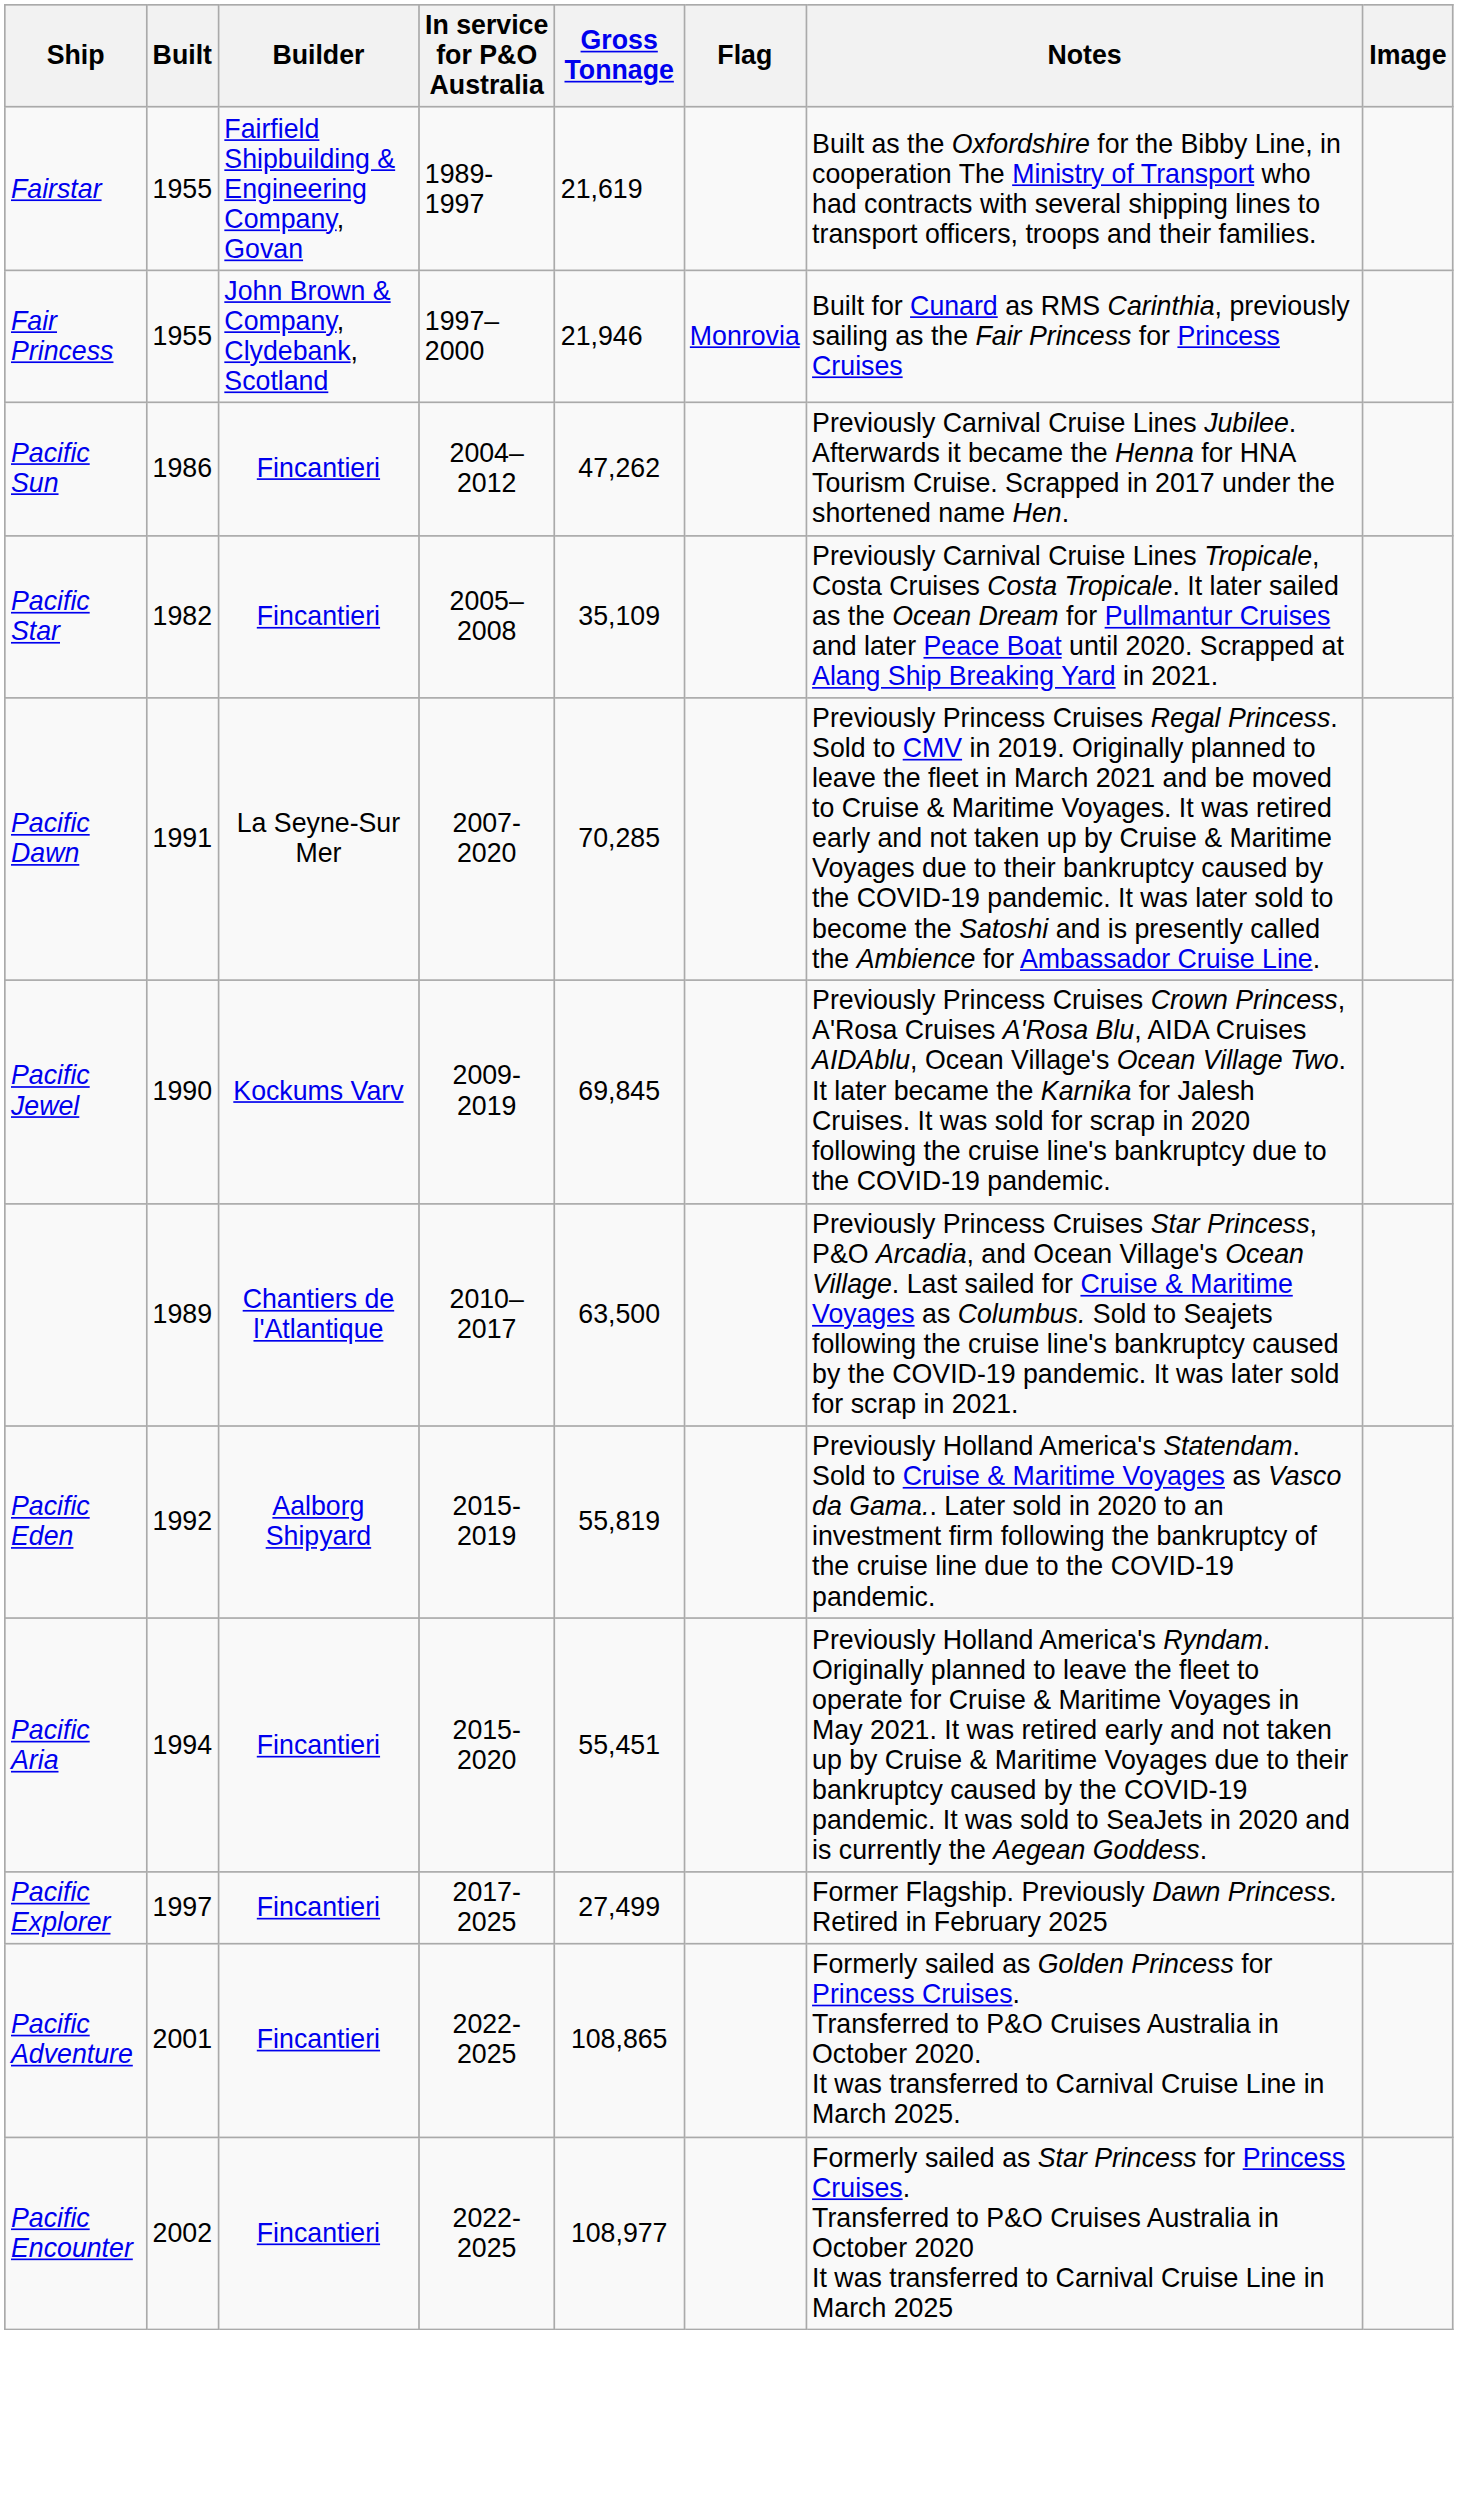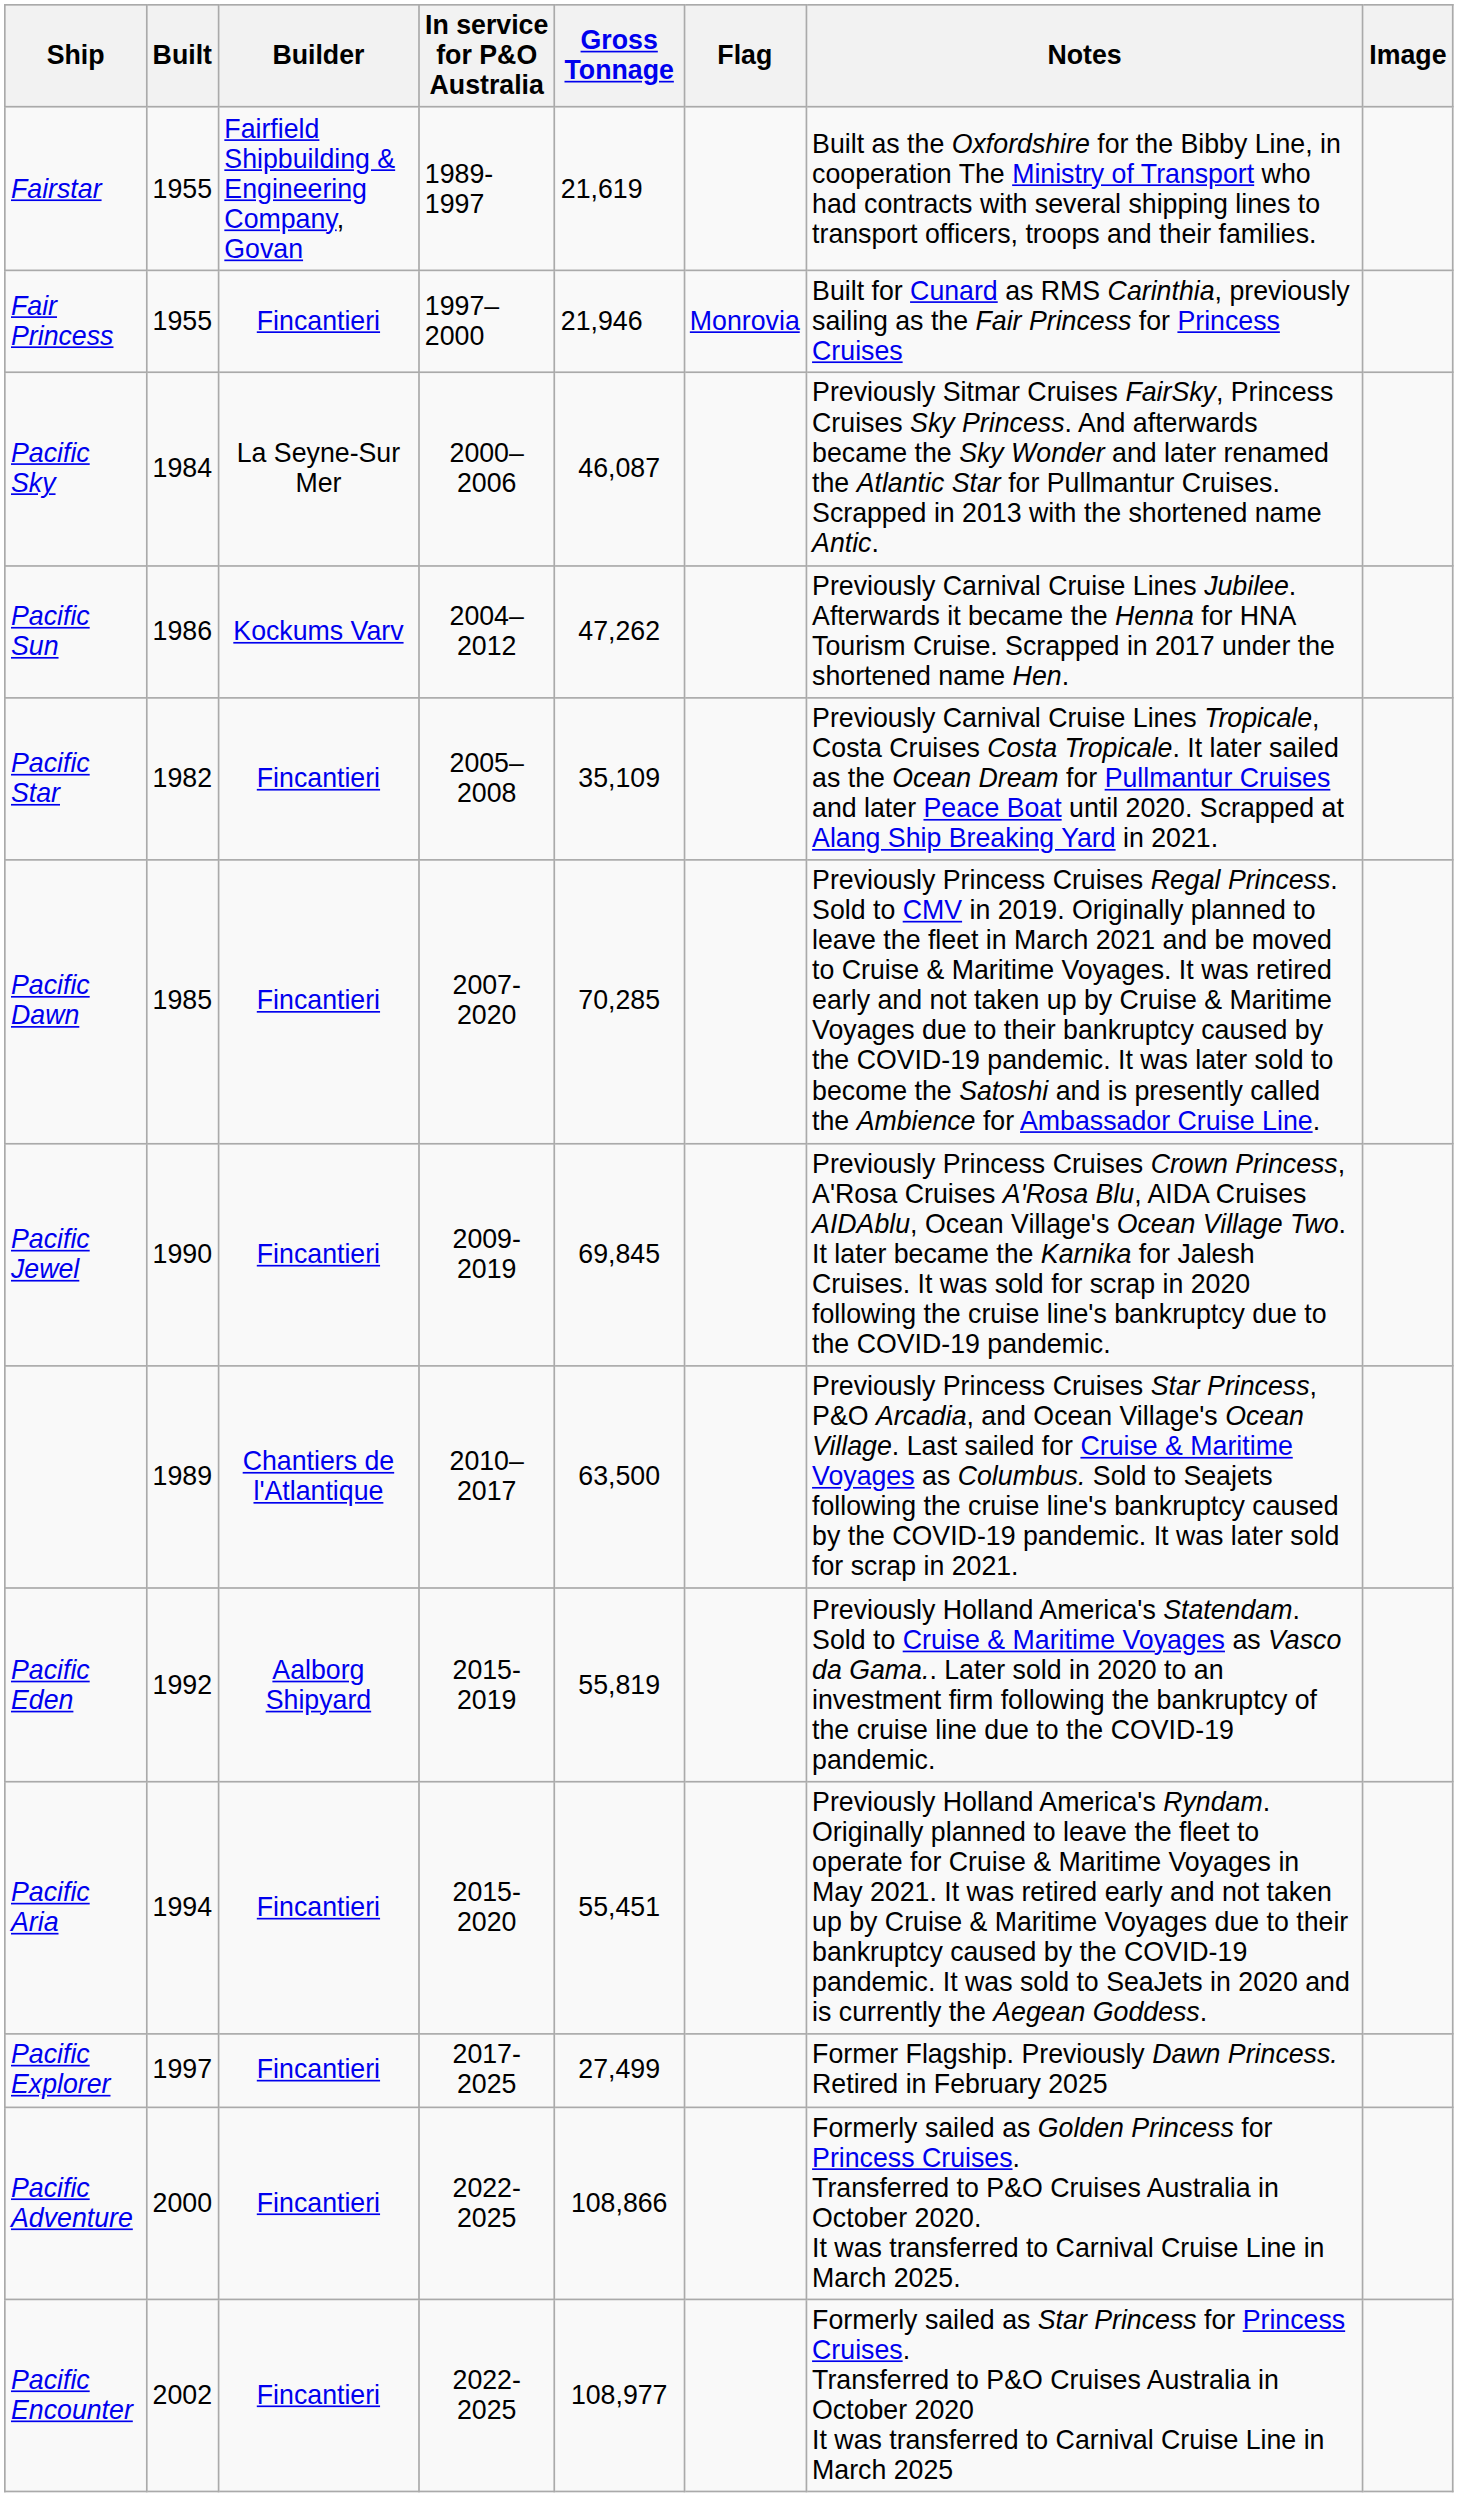(308, 335) John Brown & Company, Clydebank, Scotland -> (318, 320) Fincantieri
+ row: (50, 468)
(318, 468) Fincantieri -> (318, 631) Kockums Varv
(182, 838) 1991 -> (182, 1001) 1985
(318, 838) La Seyne-Sur Mer -> (318, 1001) Fincantieri
(318, 1091) Kockums Varv -> (318, 1254) Fincantieri
(182, 2039) 2001 -> (182, 2202) 2000
(619, 2039) 108,865 -> (619, 2202) 108,866
